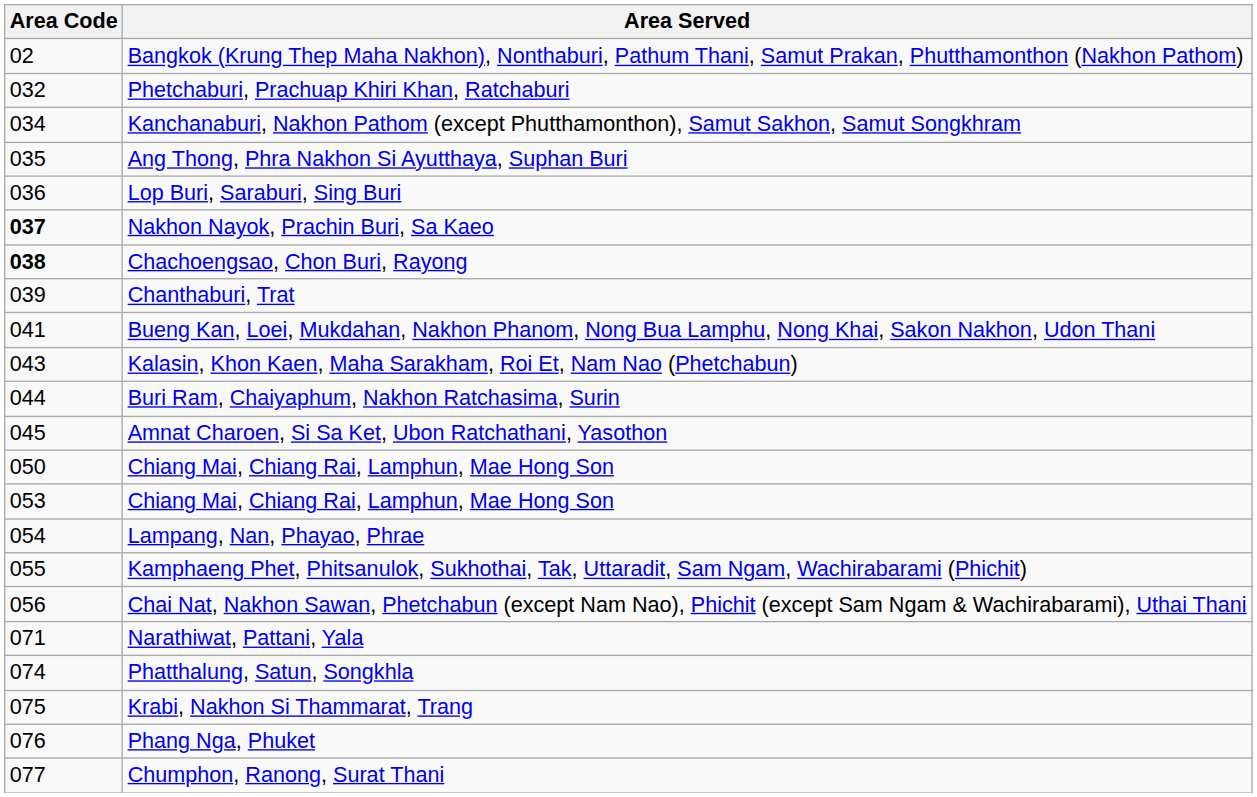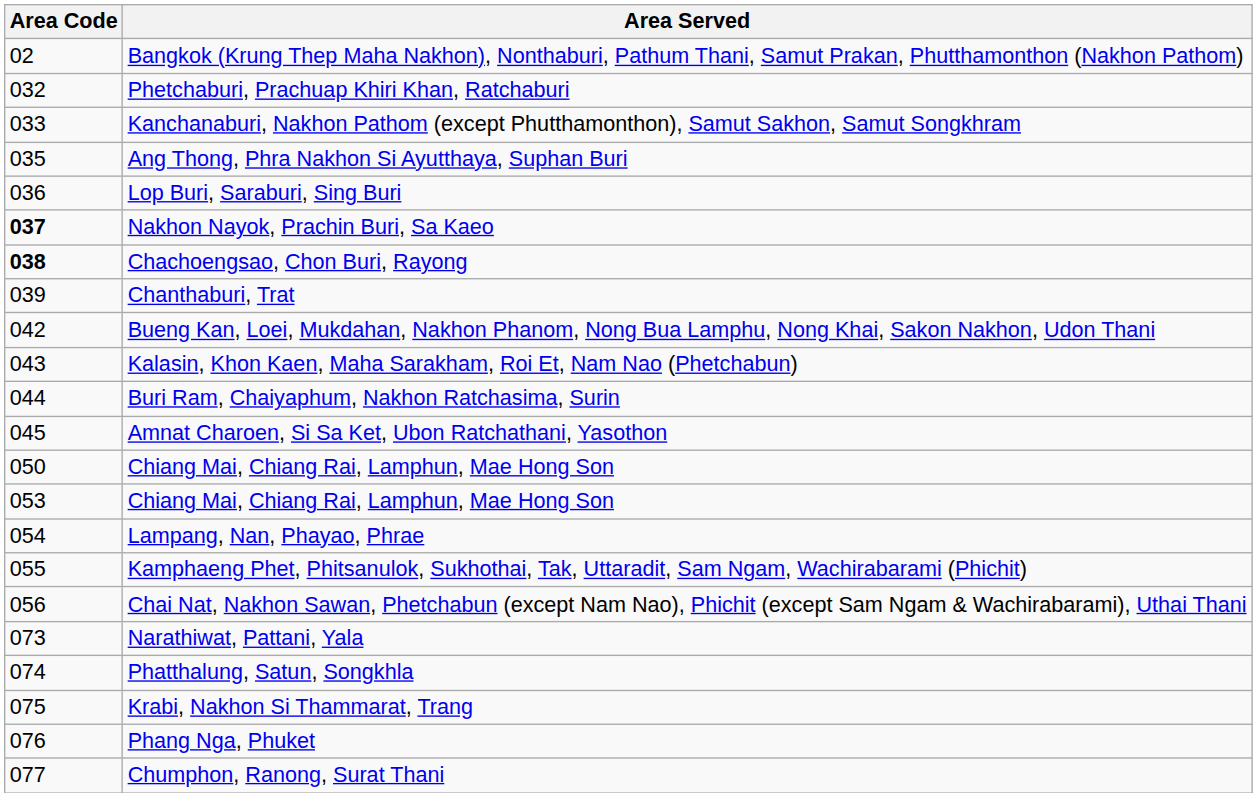(28, 124) 034 -> (28, 124) 033
(28, 329) 041 -> (28, 329) 042
(28, 638) 071 -> (28, 638) 073
